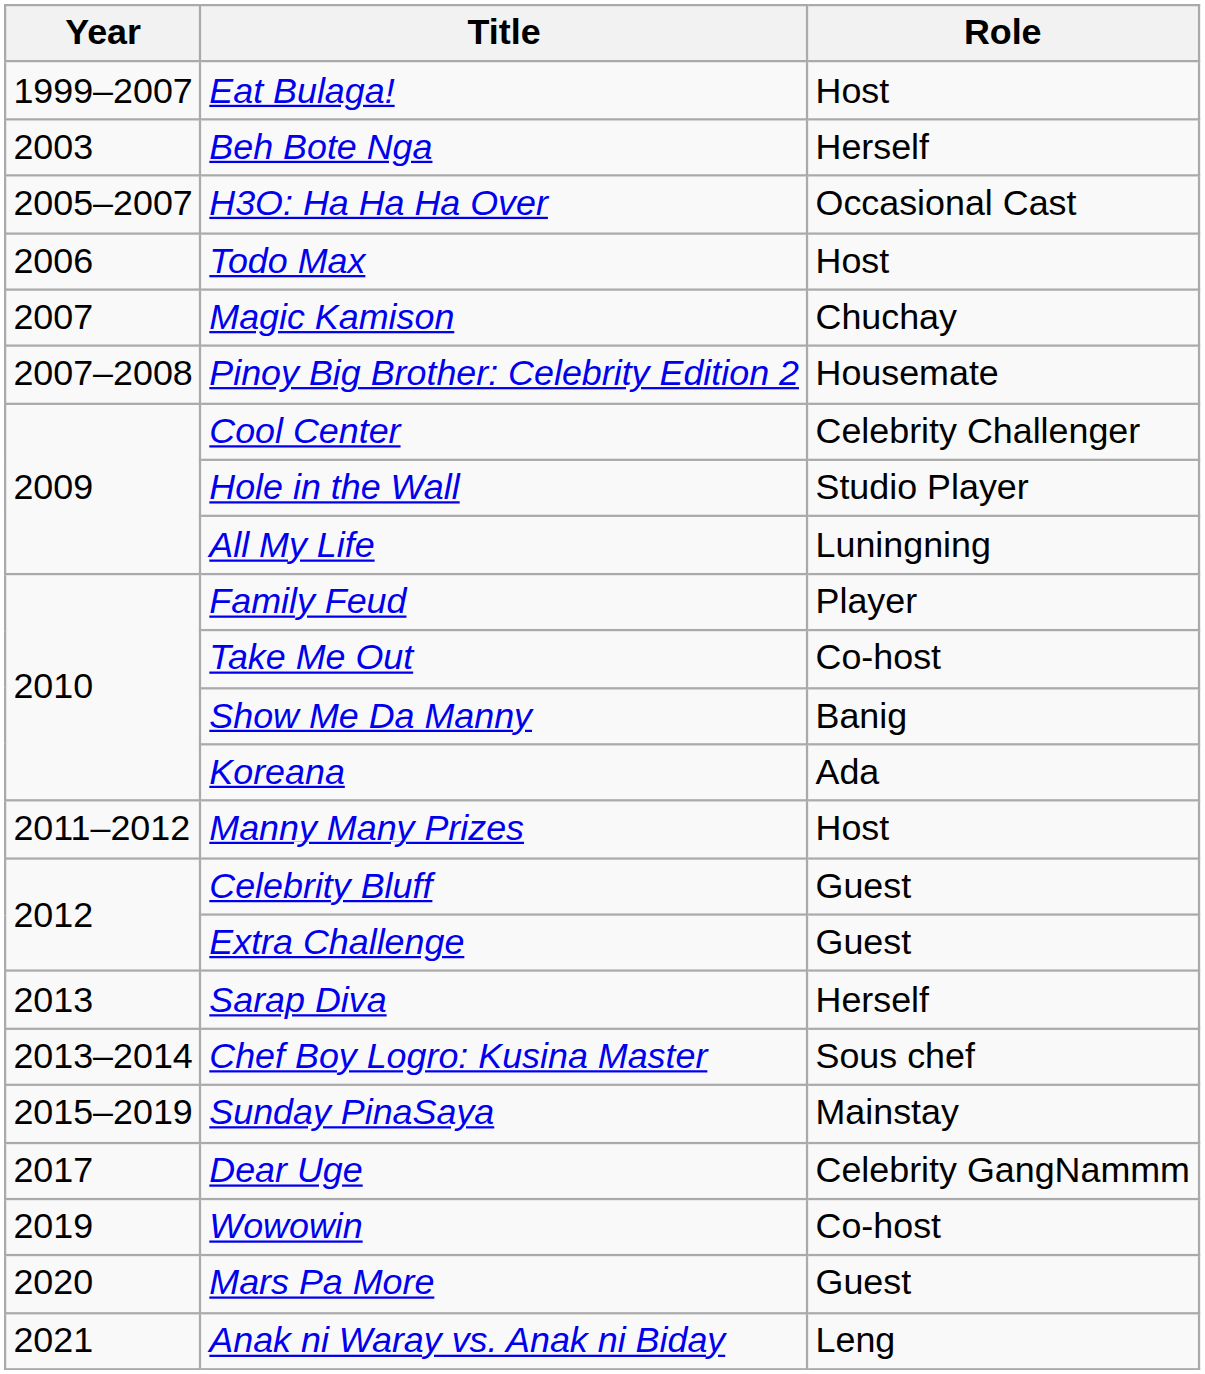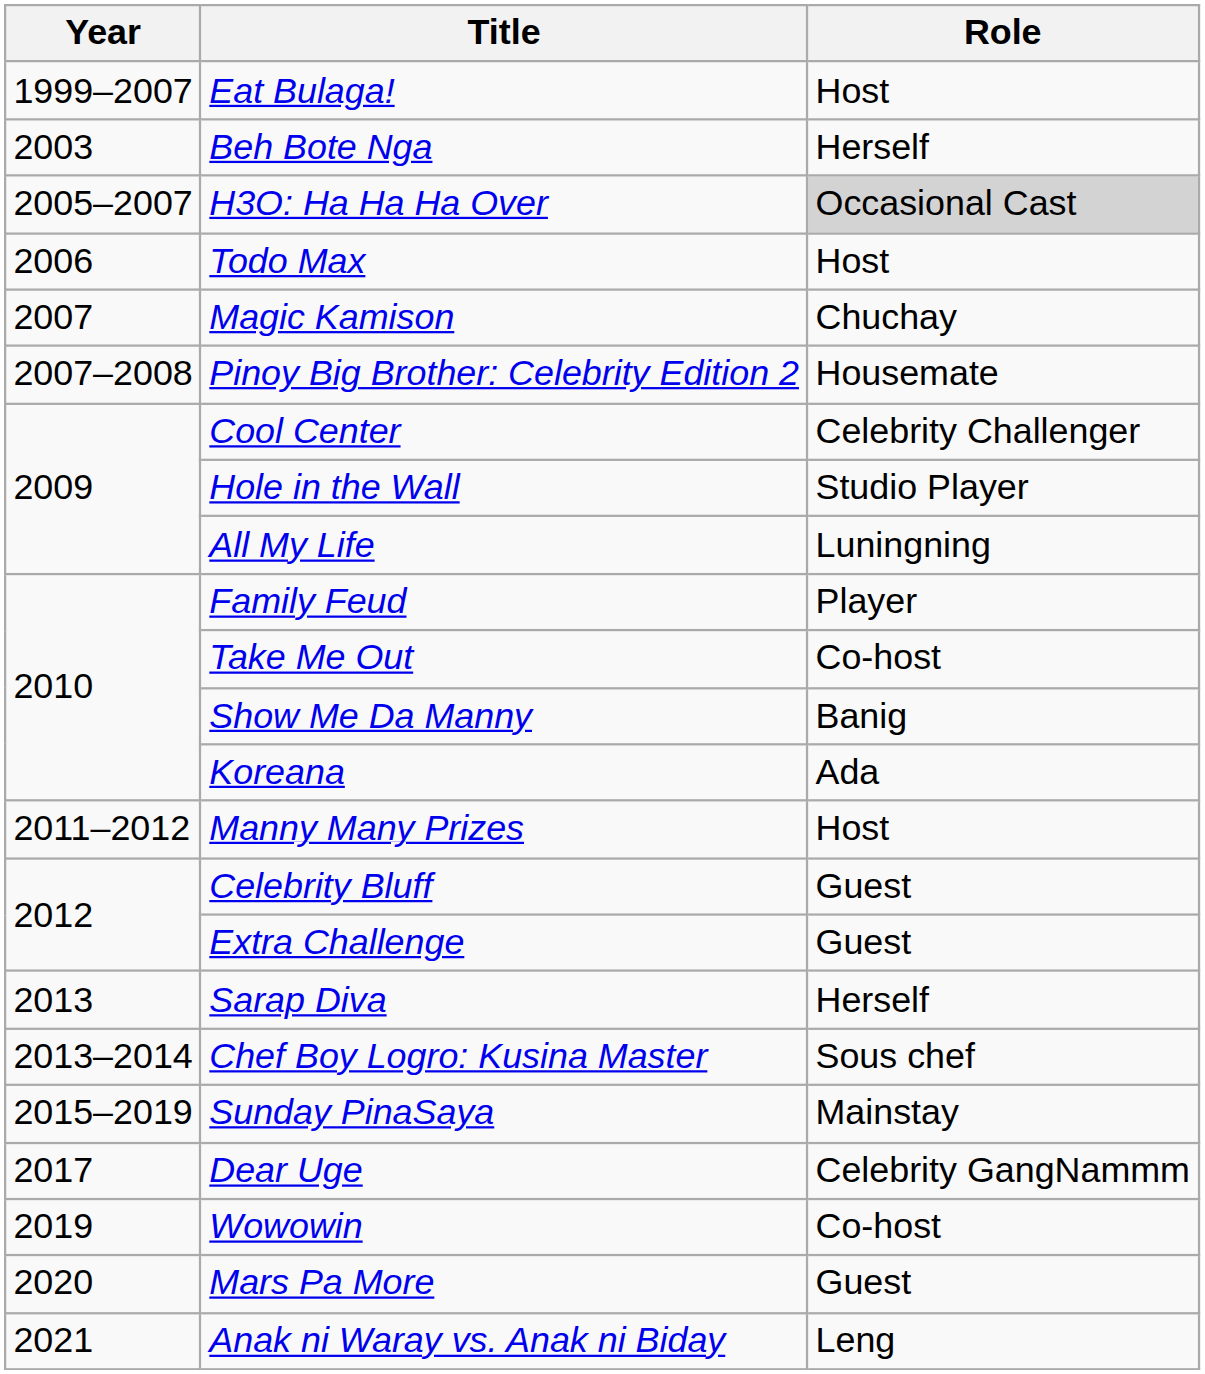(946, 203) no background -> (946, 203) lightgrey background
